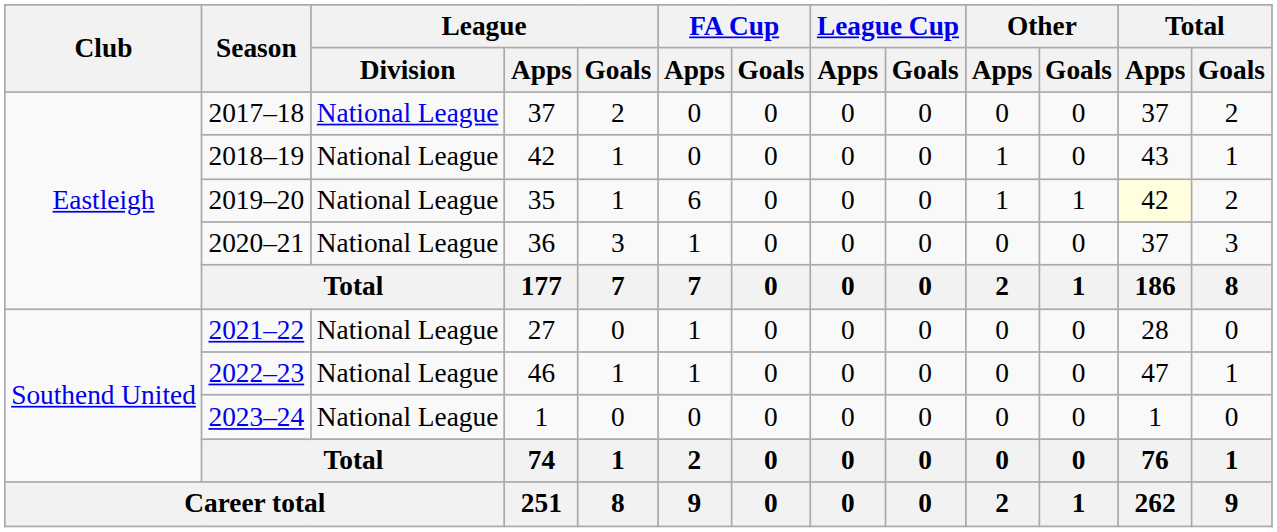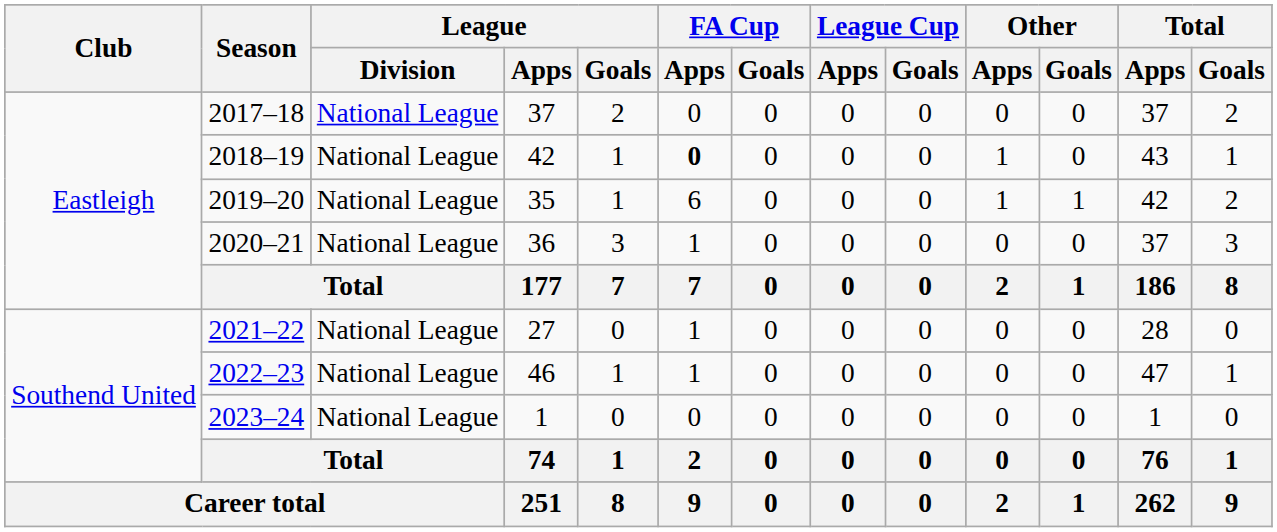(694, 156) normal -> (694, 156) bold
(1155, 199) lightyellow background -> (1155, 199) no background
